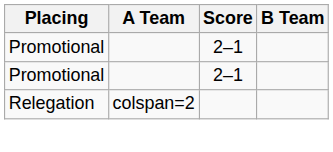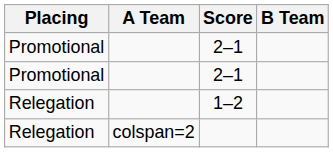+ row: (52, 103)
